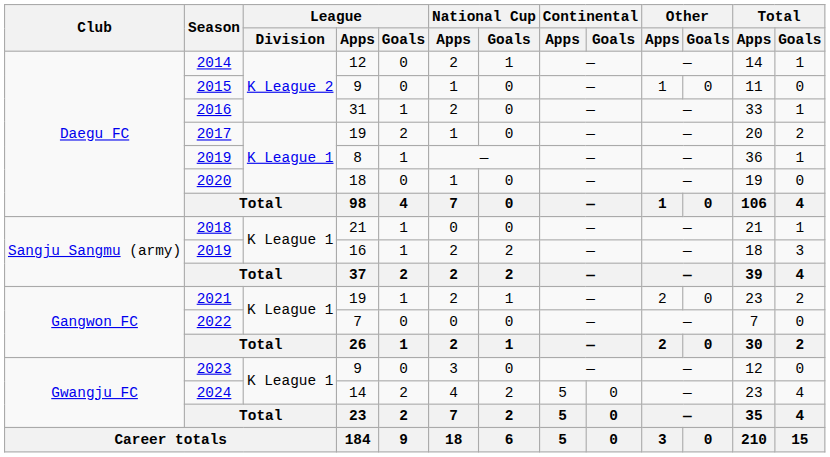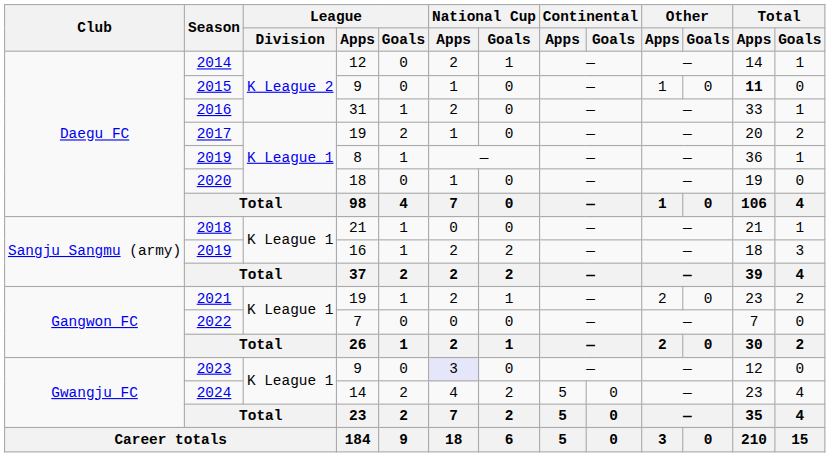(754, 87) normal -> (754, 87) bold
(454, 369) no background -> (454, 369) lavender background
